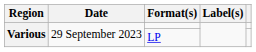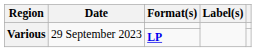(154, 37) normal -> (155, 37) bold
